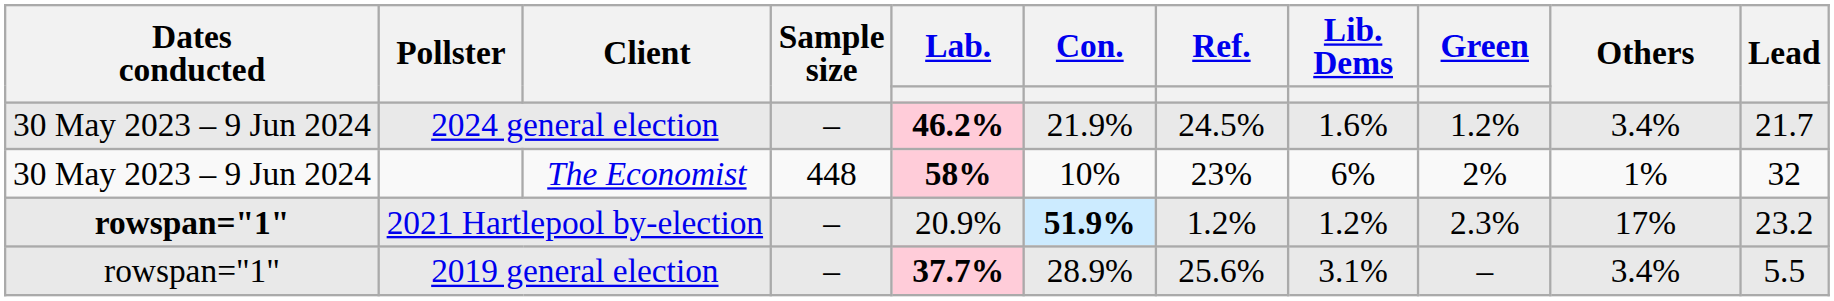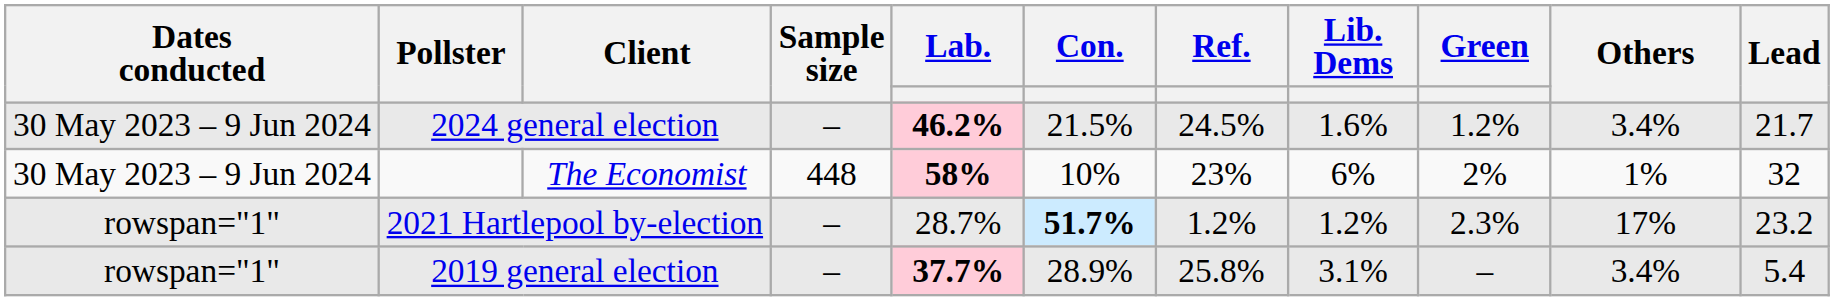(1090, 126) 21.9% -> (1090, 126) 21.5%
(192, 222) bold -> (192, 222) normal
(958, 222) 20.9% -> (958, 222) 28.7%
(1090, 222) 51.9% -> (1090, 222) 51.7%
(1221, 270) 25.6% -> (1221, 270) 25.8%
(1784, 270) 5.5 -> (1784, 270) 5.4
